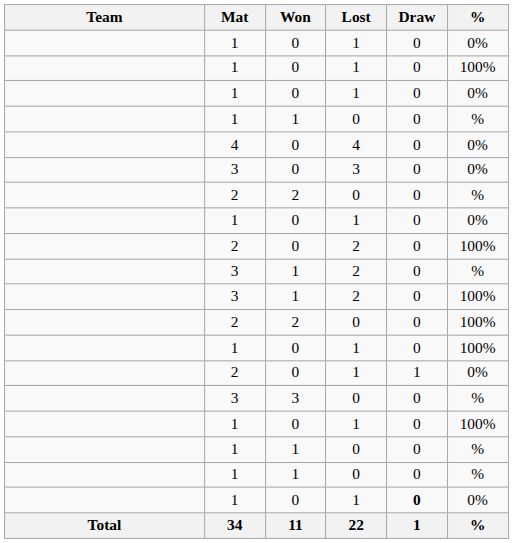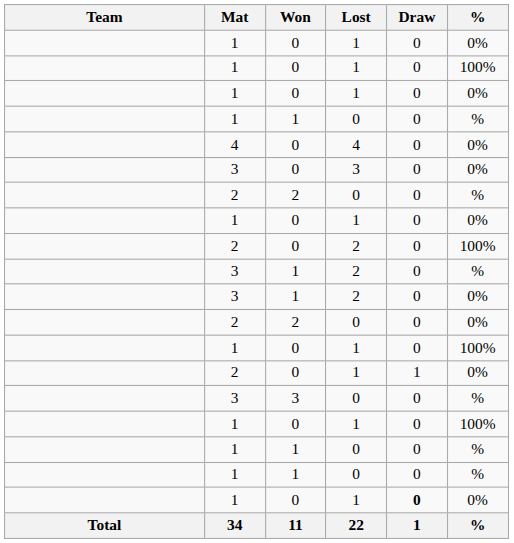(478, 297) 100% -> (478, 297) 0%
(478, 322) 100% -> (478, 322) 0%
